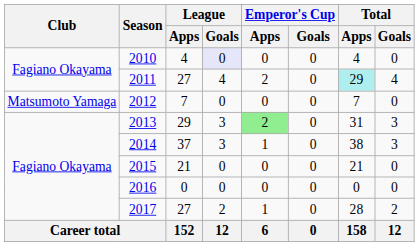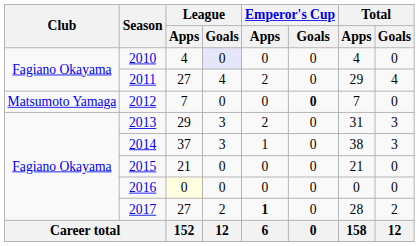(356, 79) paleturquoise background -> (356, 79) no background
(313, 101) normal -> (313, 101) bold
(265, 123) lightgreen background -> (265, 123) no background
(184, 187) no background -> (184, 187) lightyellow background
(265, 209) normal -> (265, 209) bold
